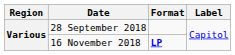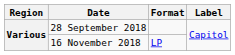(156, 42) bold -> (156, 42) normal
